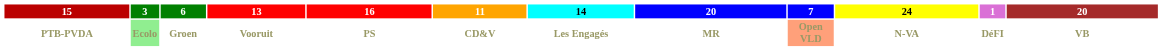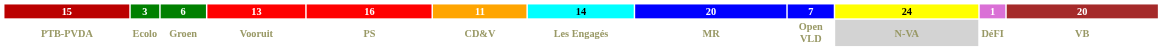(145, 33) lightgreen background -> (145, 33) no background
(811, 33) lightsalmon background -> (811, 33) no background
(907, 33) no background -> (907, 33) lightgrey background
